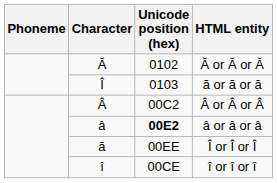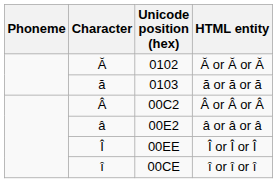(102, 85) Î -> (102, 85) ă
(164, 126) bold -> (164, 126) normal
(102, 146) ă -> (102, 146) Î
